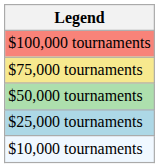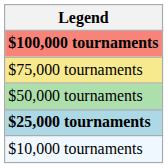(79, 43) normal -> (83, 43) bold
(75, 122) normal -> (79, 122) bold
